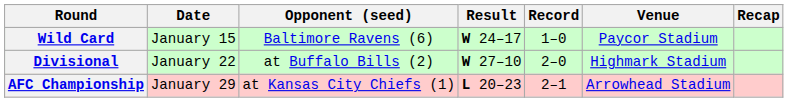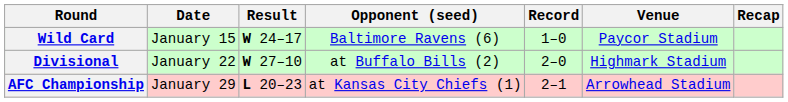columns swapped: (349, 16) <-> (492, 16)
